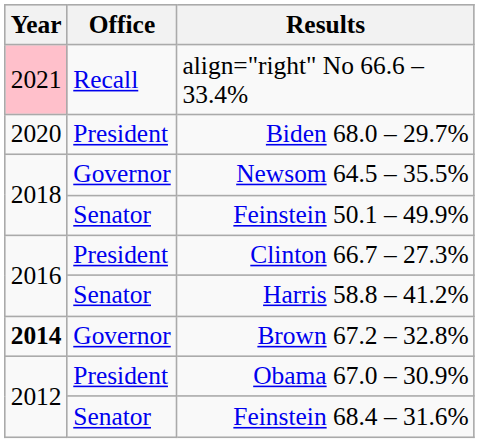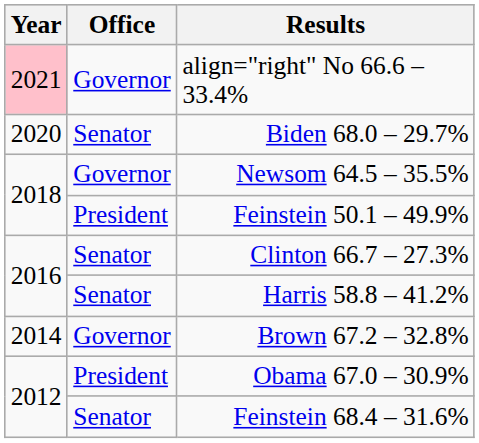(106, 79) Recall -> (122, 79) Governor
(121, 133) President -> (112, 133) Senator
(112, 214) Senator -> (121, 214) President
(121, 255) President -> (112, 255) Senator
(36, 335) bold -> (36, 335) normal
